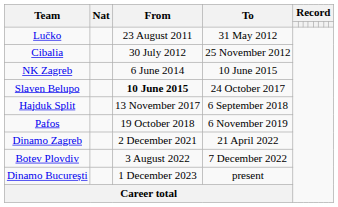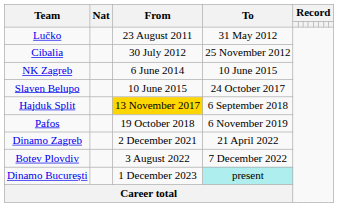(158, 88) bold -> (157, 88) normal
(158, 105) no background -> (158, 105) gold background
(248, 175) no background -> (248, 175) paleturquoise background
